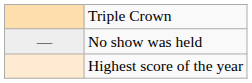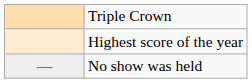rows swapped: (166, 66) <-> (145, 41)
